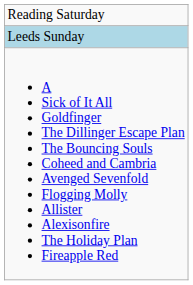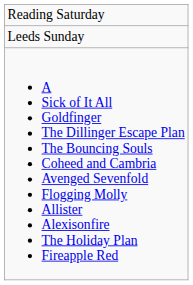(46, 36) lightblue background -> (46, 36) no background
